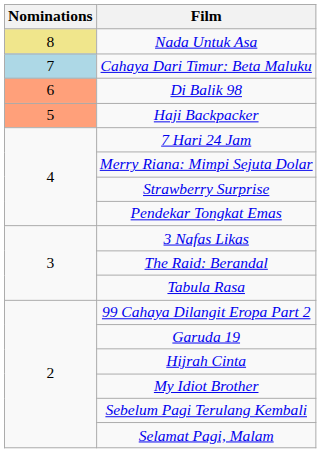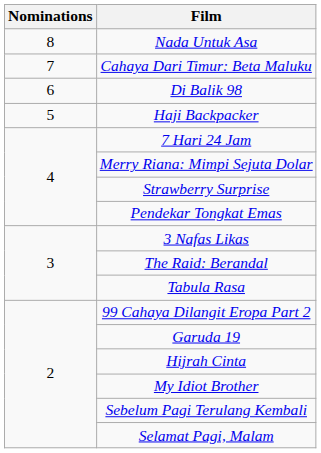(50, 41) khaki background -> (50, 41) no background
(50, 66) lightblue background -> (50, 66) no background
(50, 90) lightsalmon background -> (50, 90) no background
(50, 115) lightsalmon background -> (50, 115) no background
